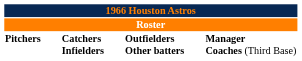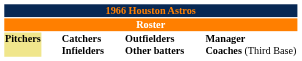(23, 39) no background -> (23, 39) khaki background
